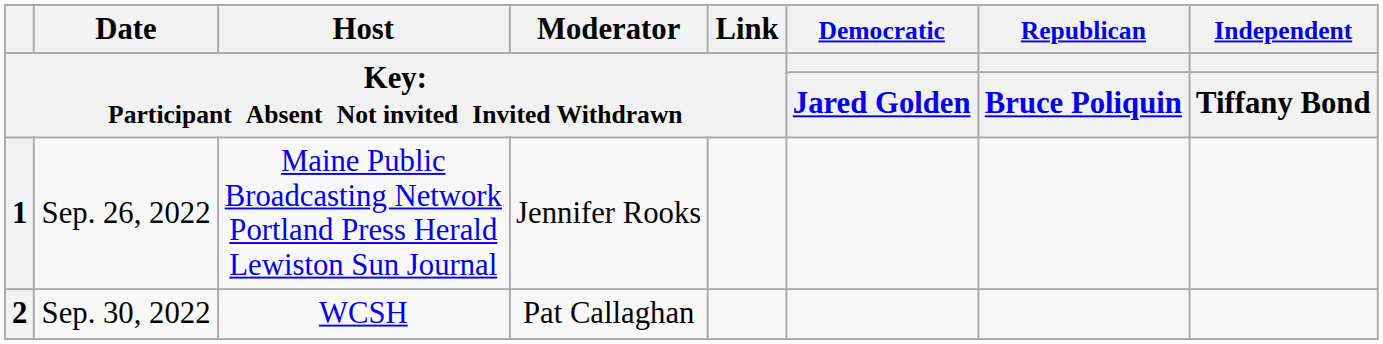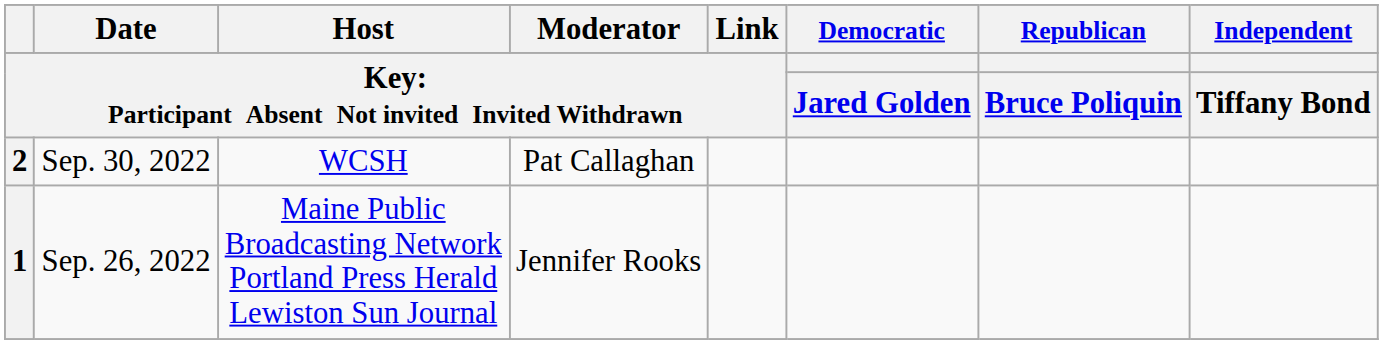rows swapped: (20, 212) <-> (20, 313)
